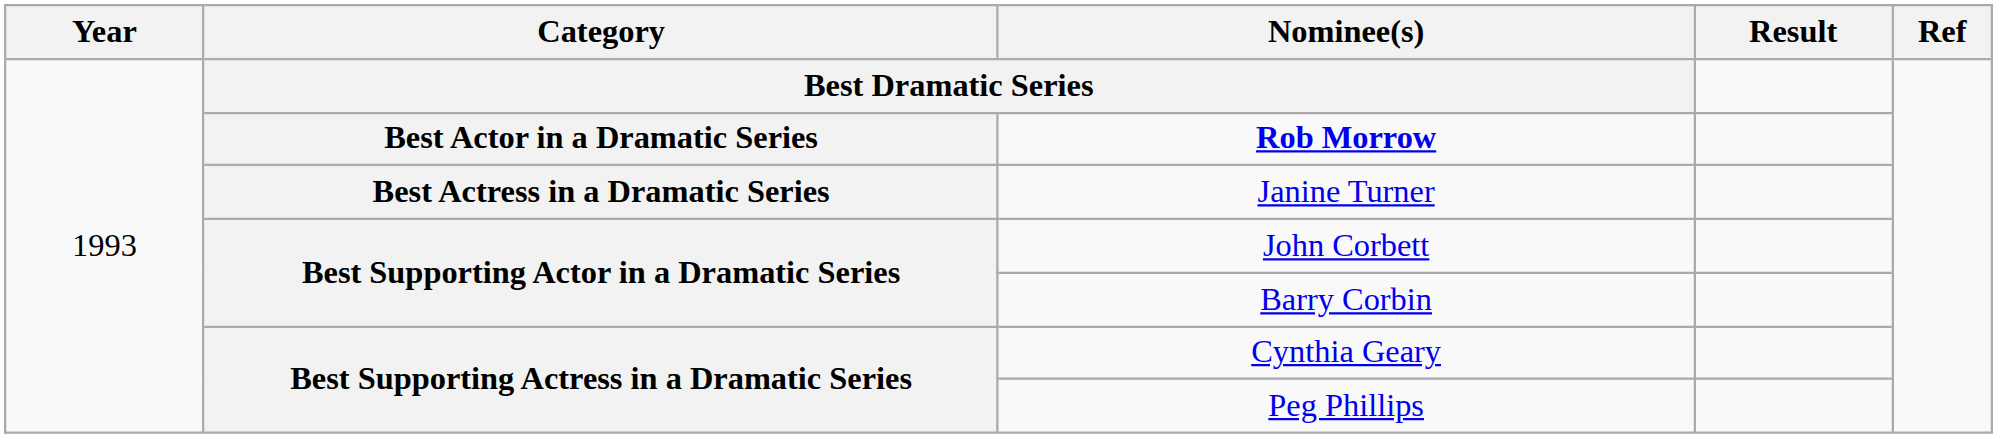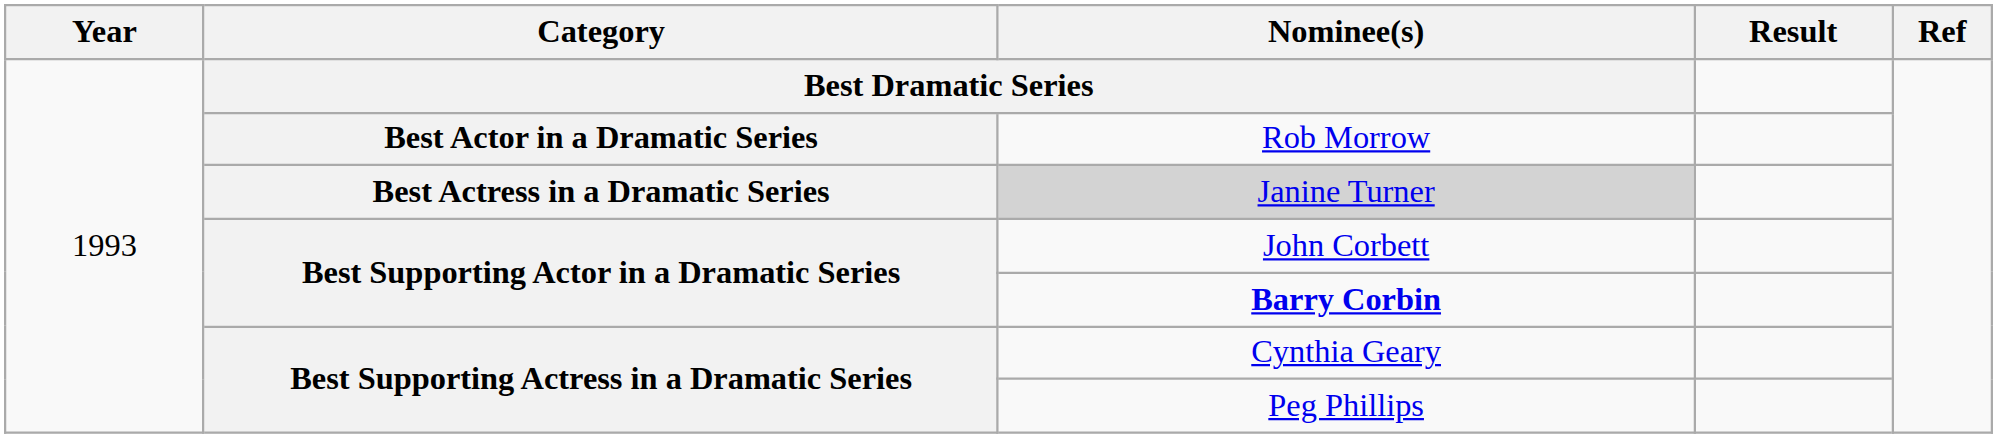(1346, 138) bold -> (1346, 138) normal
(1346, 191) no background -> (1346, 191) lightgrey background
(1346, 298) normal -> (1346, 298) bold
